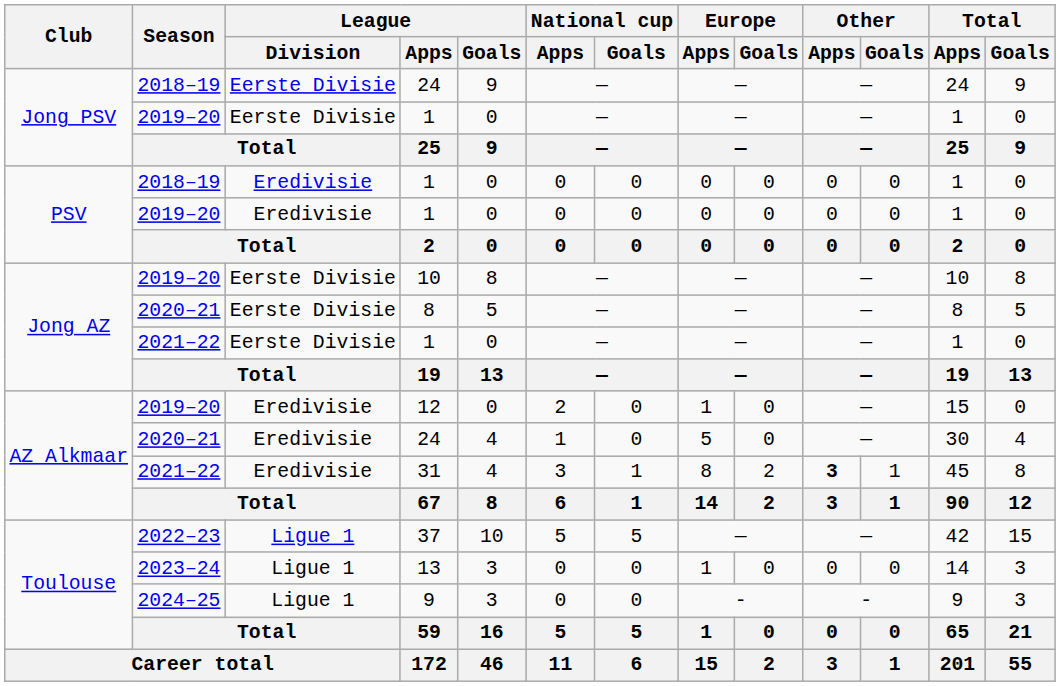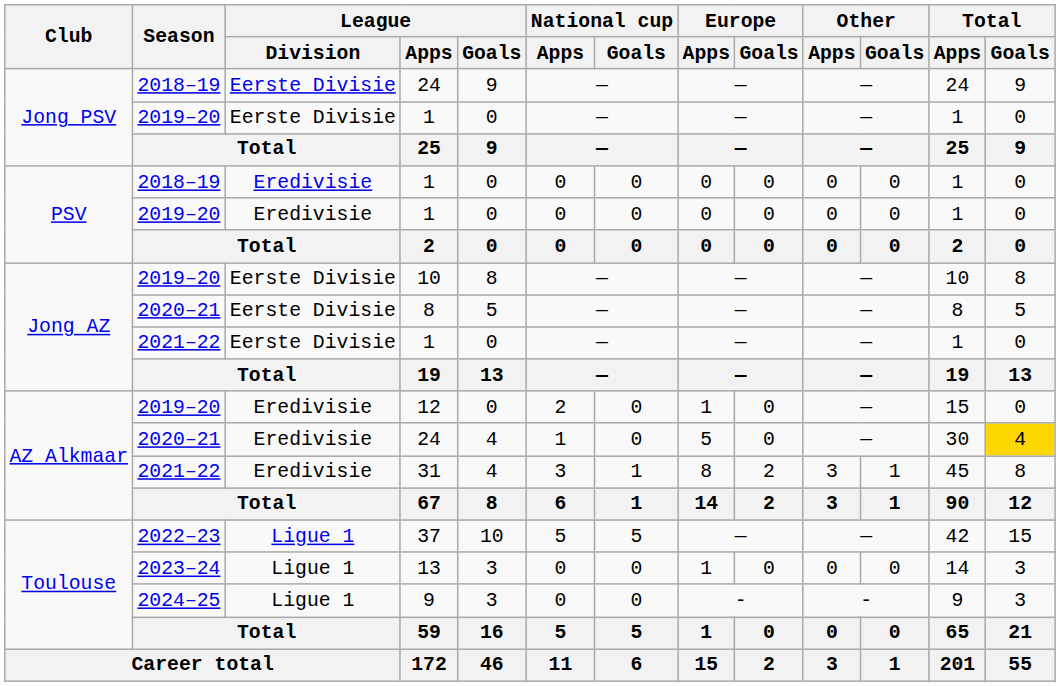(1020, 440) no background -> (1020, 440) gold background
(832, 472) bold -> (832, 472) normal
